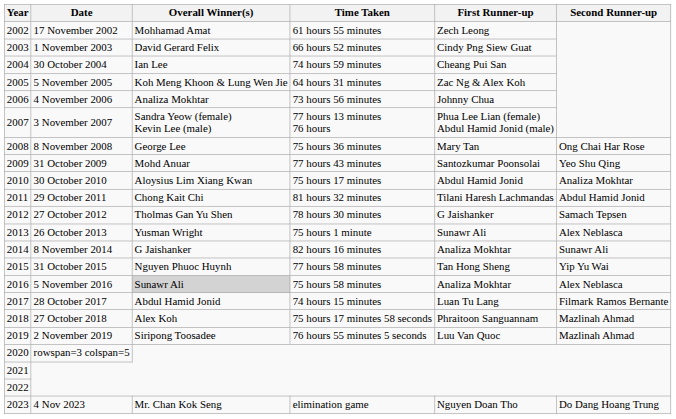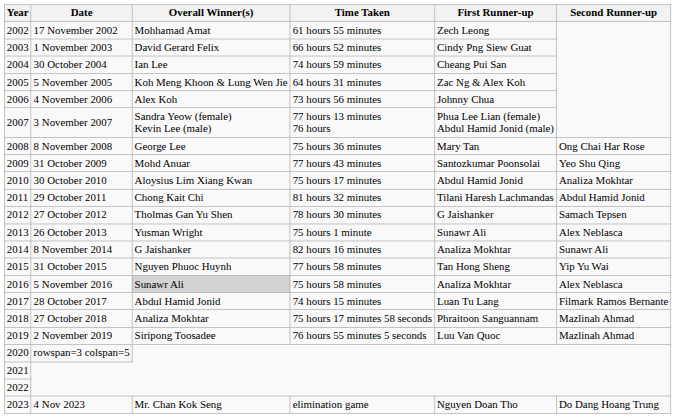(172, 99) Analiza Mokhtar -> (156, 99) Alex Koh
(156, 318) Alex Koh -> (172, 318) Analiza Mokhtar
